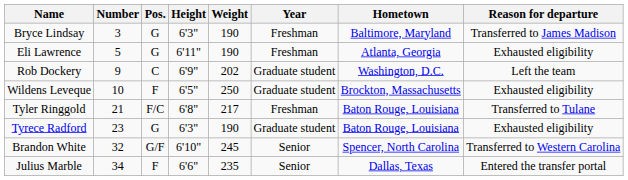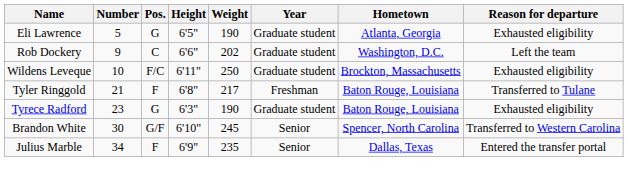- row: (49, 33)
(189, 52) 6'11" -> (189, 33) 6'5"
(294, 52) Freshman -> (294, 33) Graduate student
(189, 71) 6'9" -> (189, 52) 6'6"
(155, 90) F -> (155, 71) F/C
(189, 90) 6'5" -> (189, 71) 6'11"
(155, 109) F/C -> (155, 90) F
(118, 147) 32 -> (118, 128) 30
(189, 166) 6'6" -> (189, 147) 6'9"
